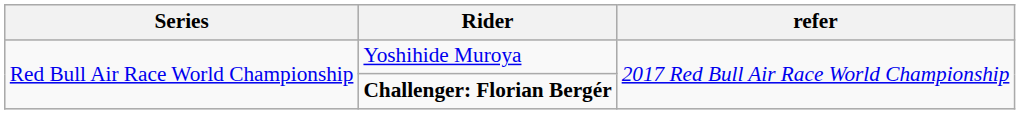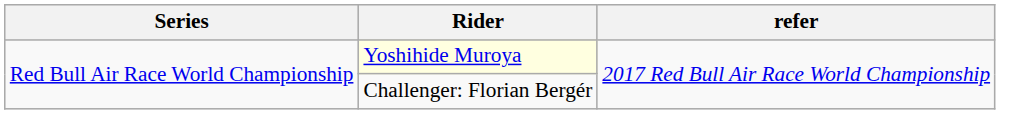(442, 56) no background -> (442, 56) lightyellow background
(488, 90) bold -> (478, 90) normal
